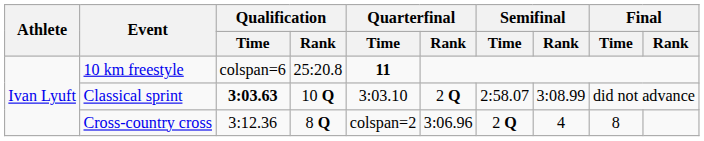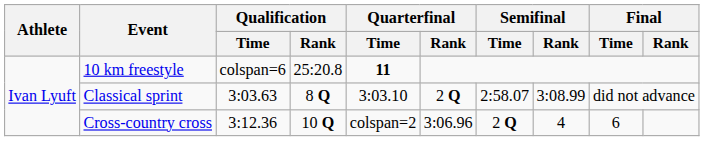(253, 96) bold -> (253, 96) normal
(318, 96) 10 Q -> (318, 96) 8 Q
(318, 123) 8 Q -> (318, 123) 10 Q
(616, 123) 8 -> (616, 123) 6
